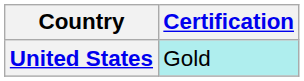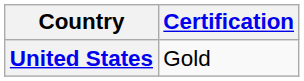(187, 57) paleturquoise background -> (187, 57) no background
